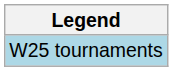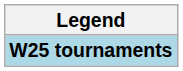(86, 50) normal -> (91, 50) bold
